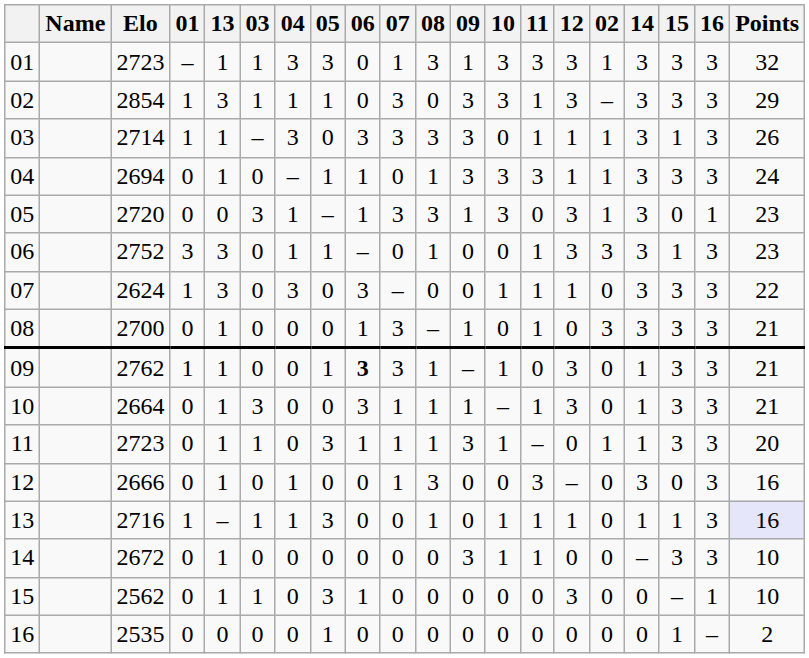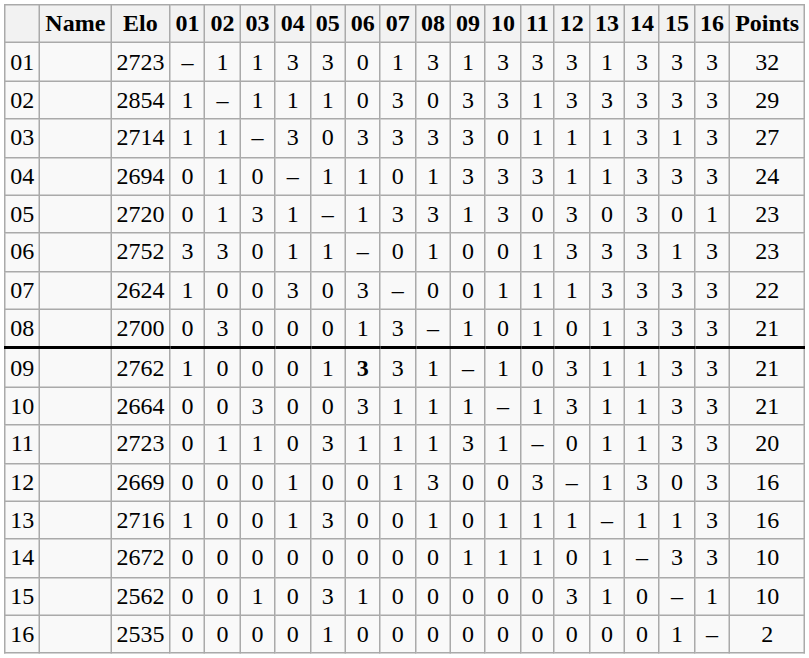columns swapped: (607, 23) <-> (223, 23)
(767, 137) 26 -> (767, 137) 27
(140, 481) 2666 -> (140, 481) 2669
(258, 519) 1 -> (258, 519) 0
(767, 519) lavender background -> (767, 519) no background
(468, 557) 3 -> (468, 557) 1
